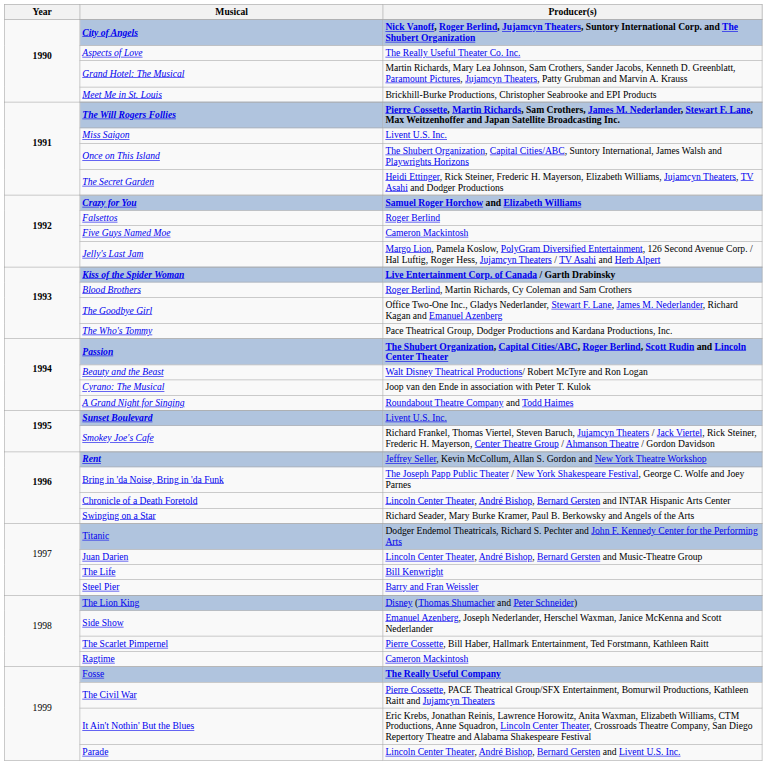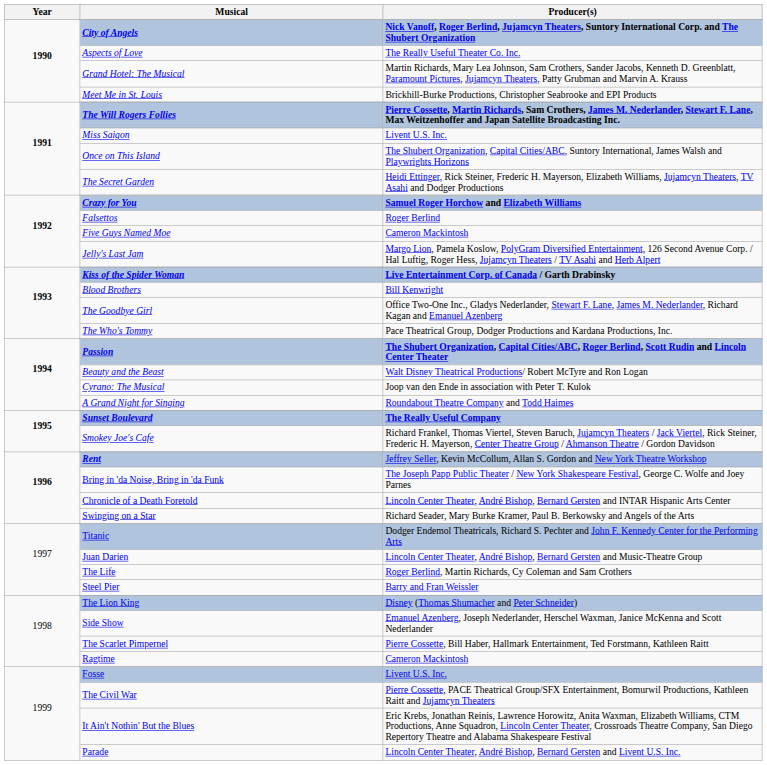(509, 290) Roger Berlind, Martin Richards, Cy Coleman and Sam Crothers -> (414, 290) Bill Kenwright
(416, 418) Livent U.S. Inc. -> (443, 418) The Really Useful Company
(414, 572) Bill Kenwright -> (509, 572) Roger Berlind, Martin Richards, Cy Coleman and Sam Crothers
(443, 674) The Really Useful Company -> (416, 674) Livent U.S. Inc.
